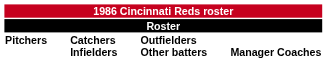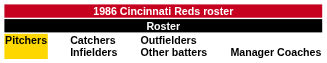(26, 40) no background -> (26, 40) gold background
